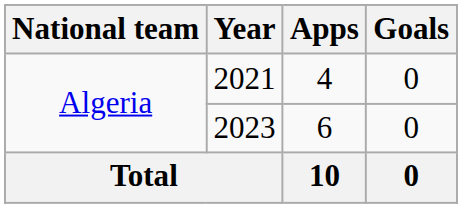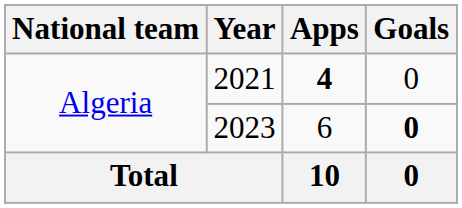(324, 78) normal -> (324, 78) bold
(411, 127) normal -> (411, 127) bold
